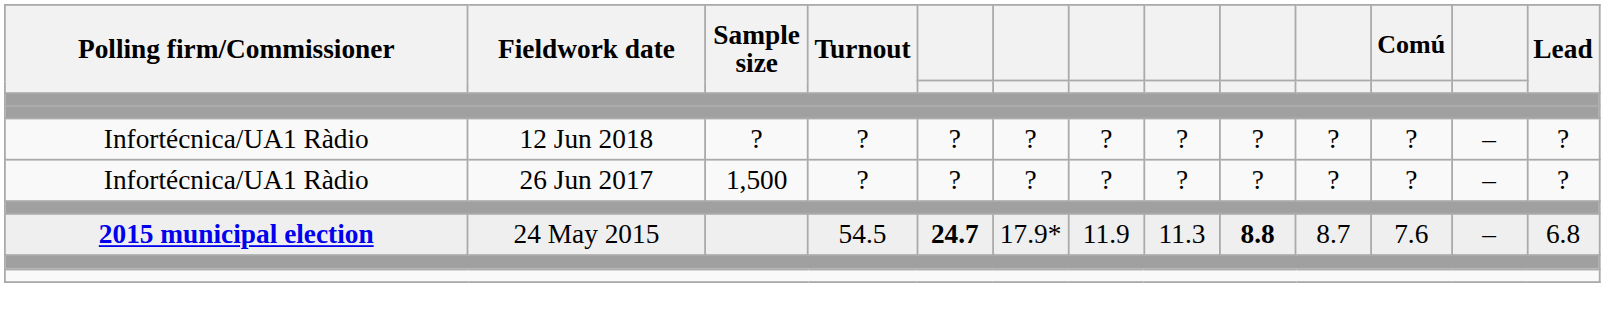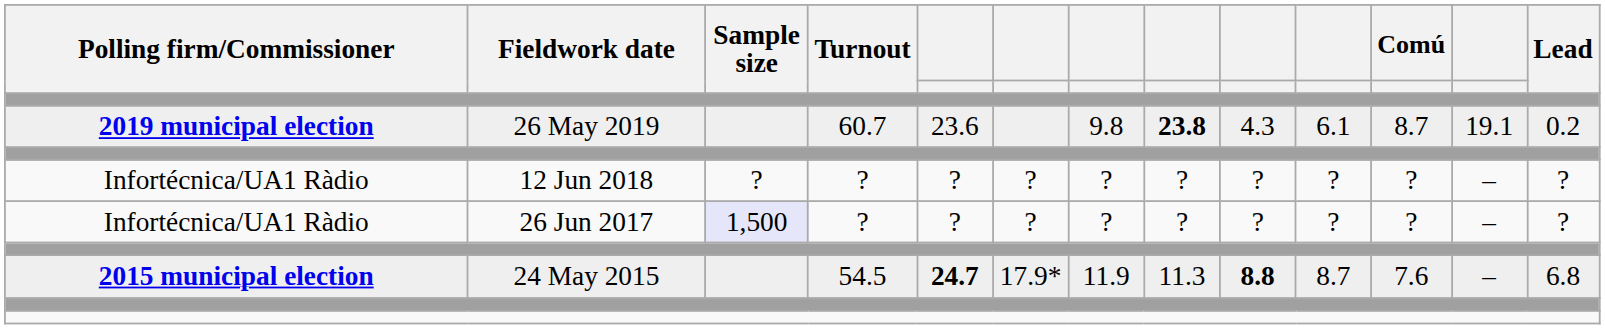+ row: (236, 126)
(757, 180) no background -> (757, 222) lavender background
